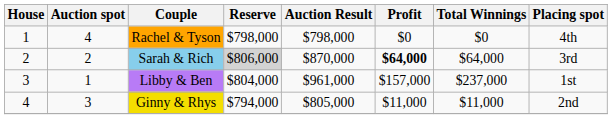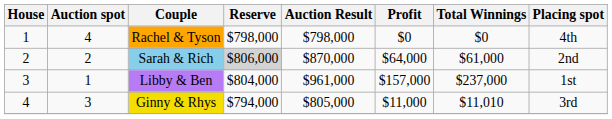(404, 59) bold -> (404, 59) normal
(481, 59) $64,000 -> (481, 59) $61,000
(568, 59) 3rd -> (568, 59) 2nd
(481, 102) $11,000 -> (481, 102) $11,010
(568, 102) 2nd -> (568, 102) 3rd
